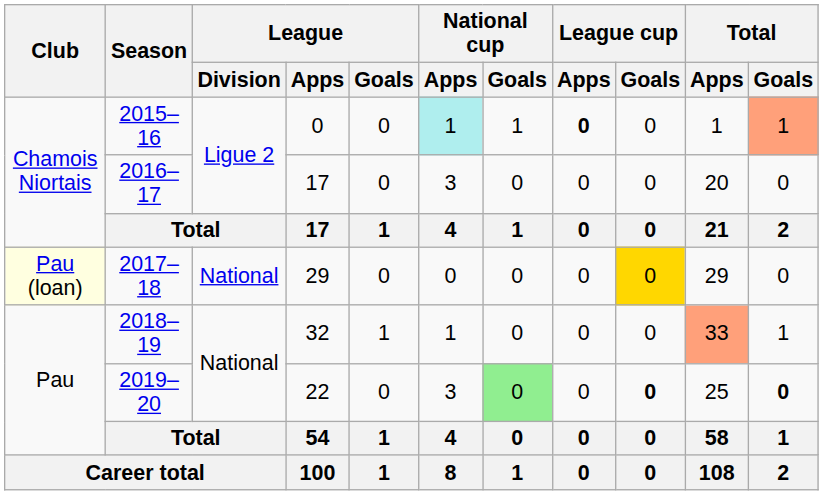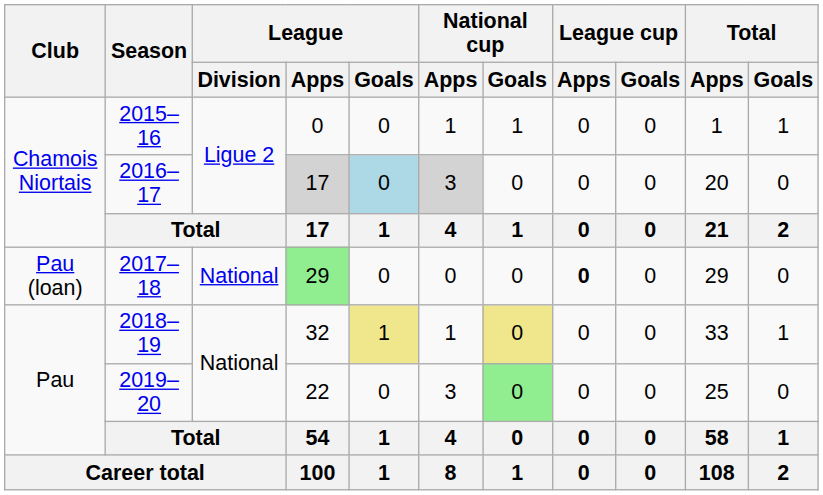(451, 125) paleturquoise background -> (451, 125) no background
(584, 125) bold -> (584, 125) normal
(783, 125) lightsalmon background -> (783, 125) no background
(317, 183) no background -> (317, 183) lightgrey background
(384, 183) no background -> (384, 183) lightblue background
(451, 183) no background -> (451, 183) lightgrey background
(55, 275) lightyellow background -> (55, 275) no background
(317, 275) no background -> (317, 275) lightgreen background
(584, 275) normal -> (584, 275) bold
(650, 275) gold background -> (650, 275) no background
(384, 334) no background -> (384, 334) khaki background
(517, 334) no background -> (517, 334) khaki background
(717, 334) lightsalmon background -> (717, 334) no background
(650, 392) bold -> (650, 392) normal
(783, 392) bold -> (783, 392) normal
